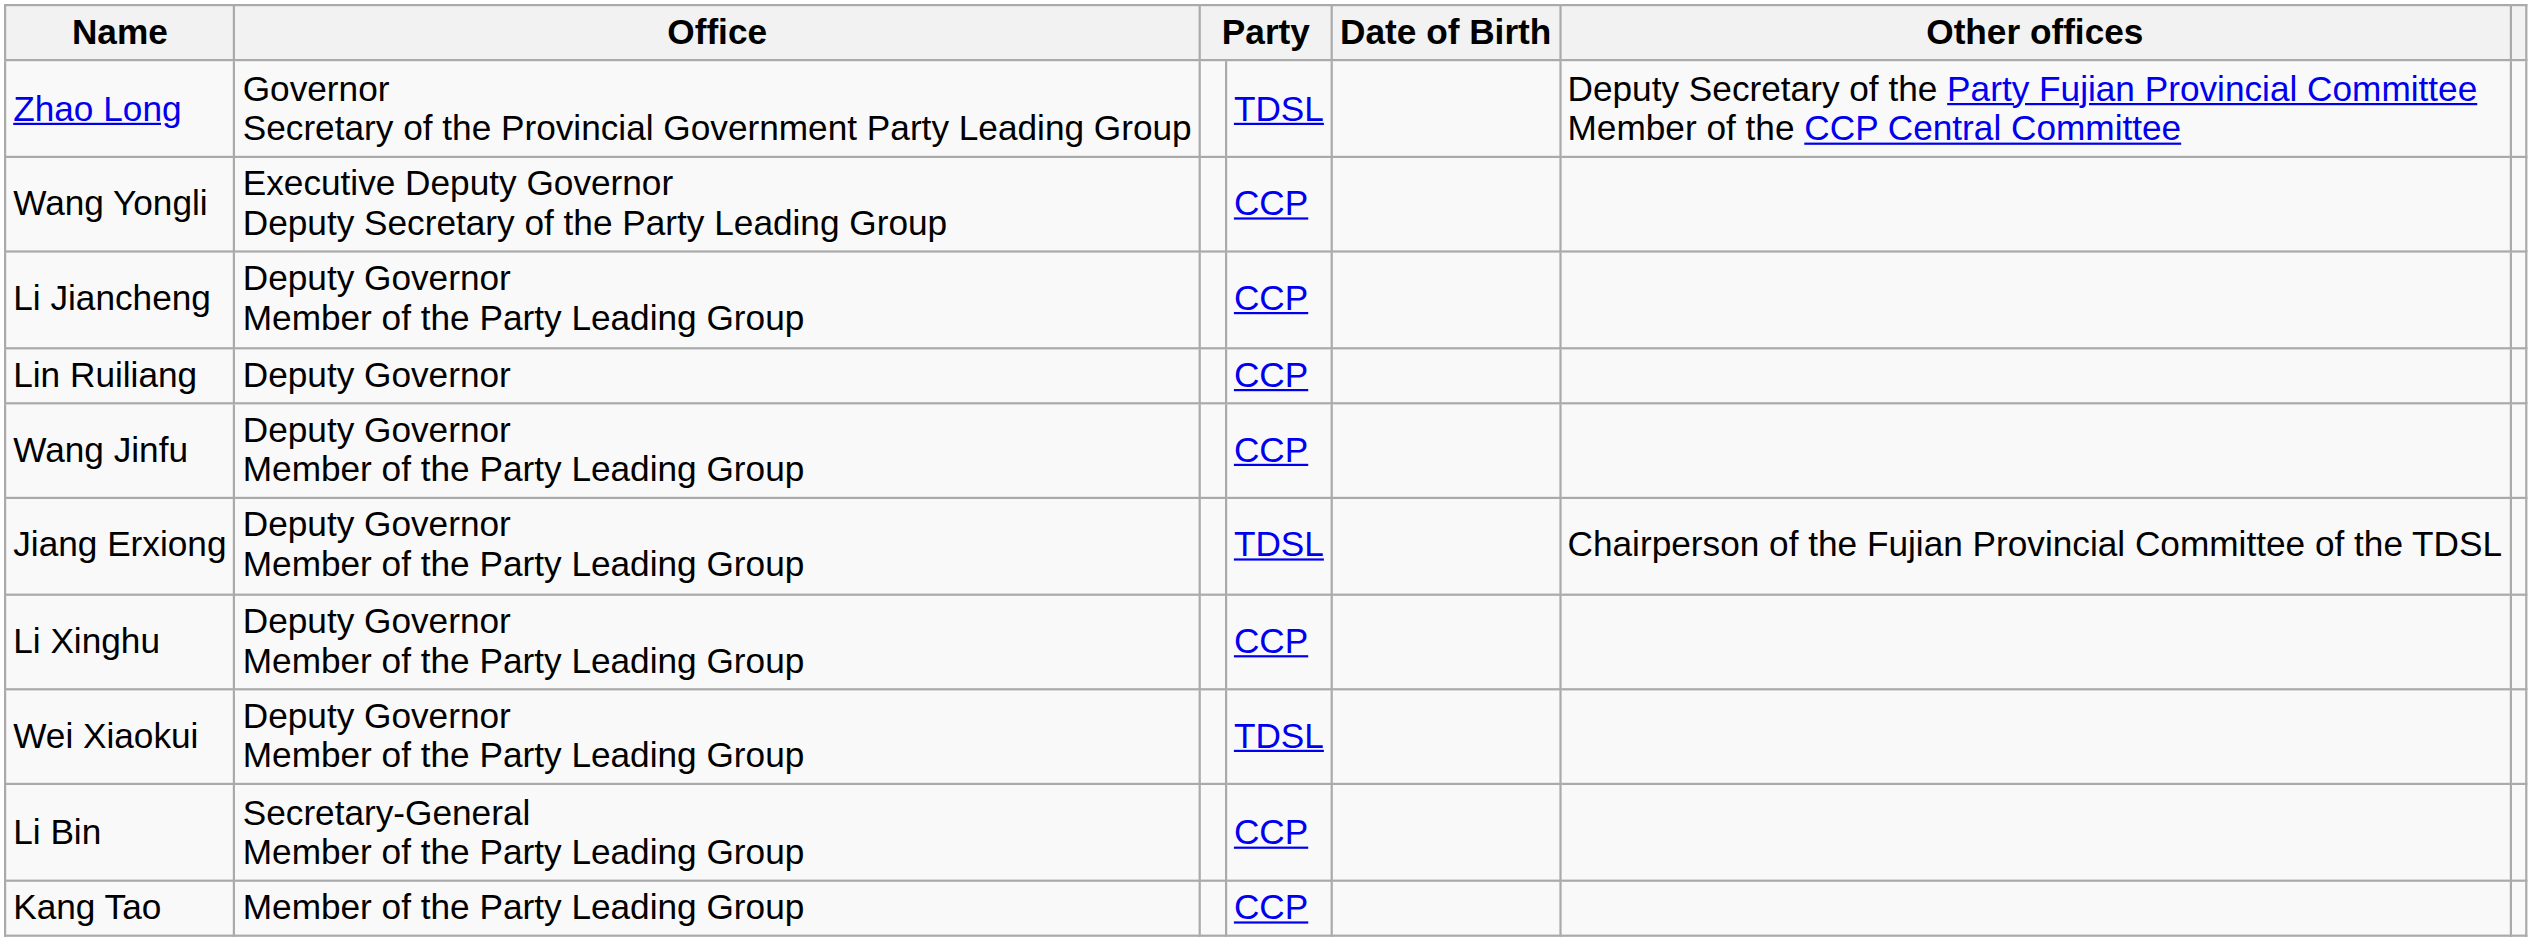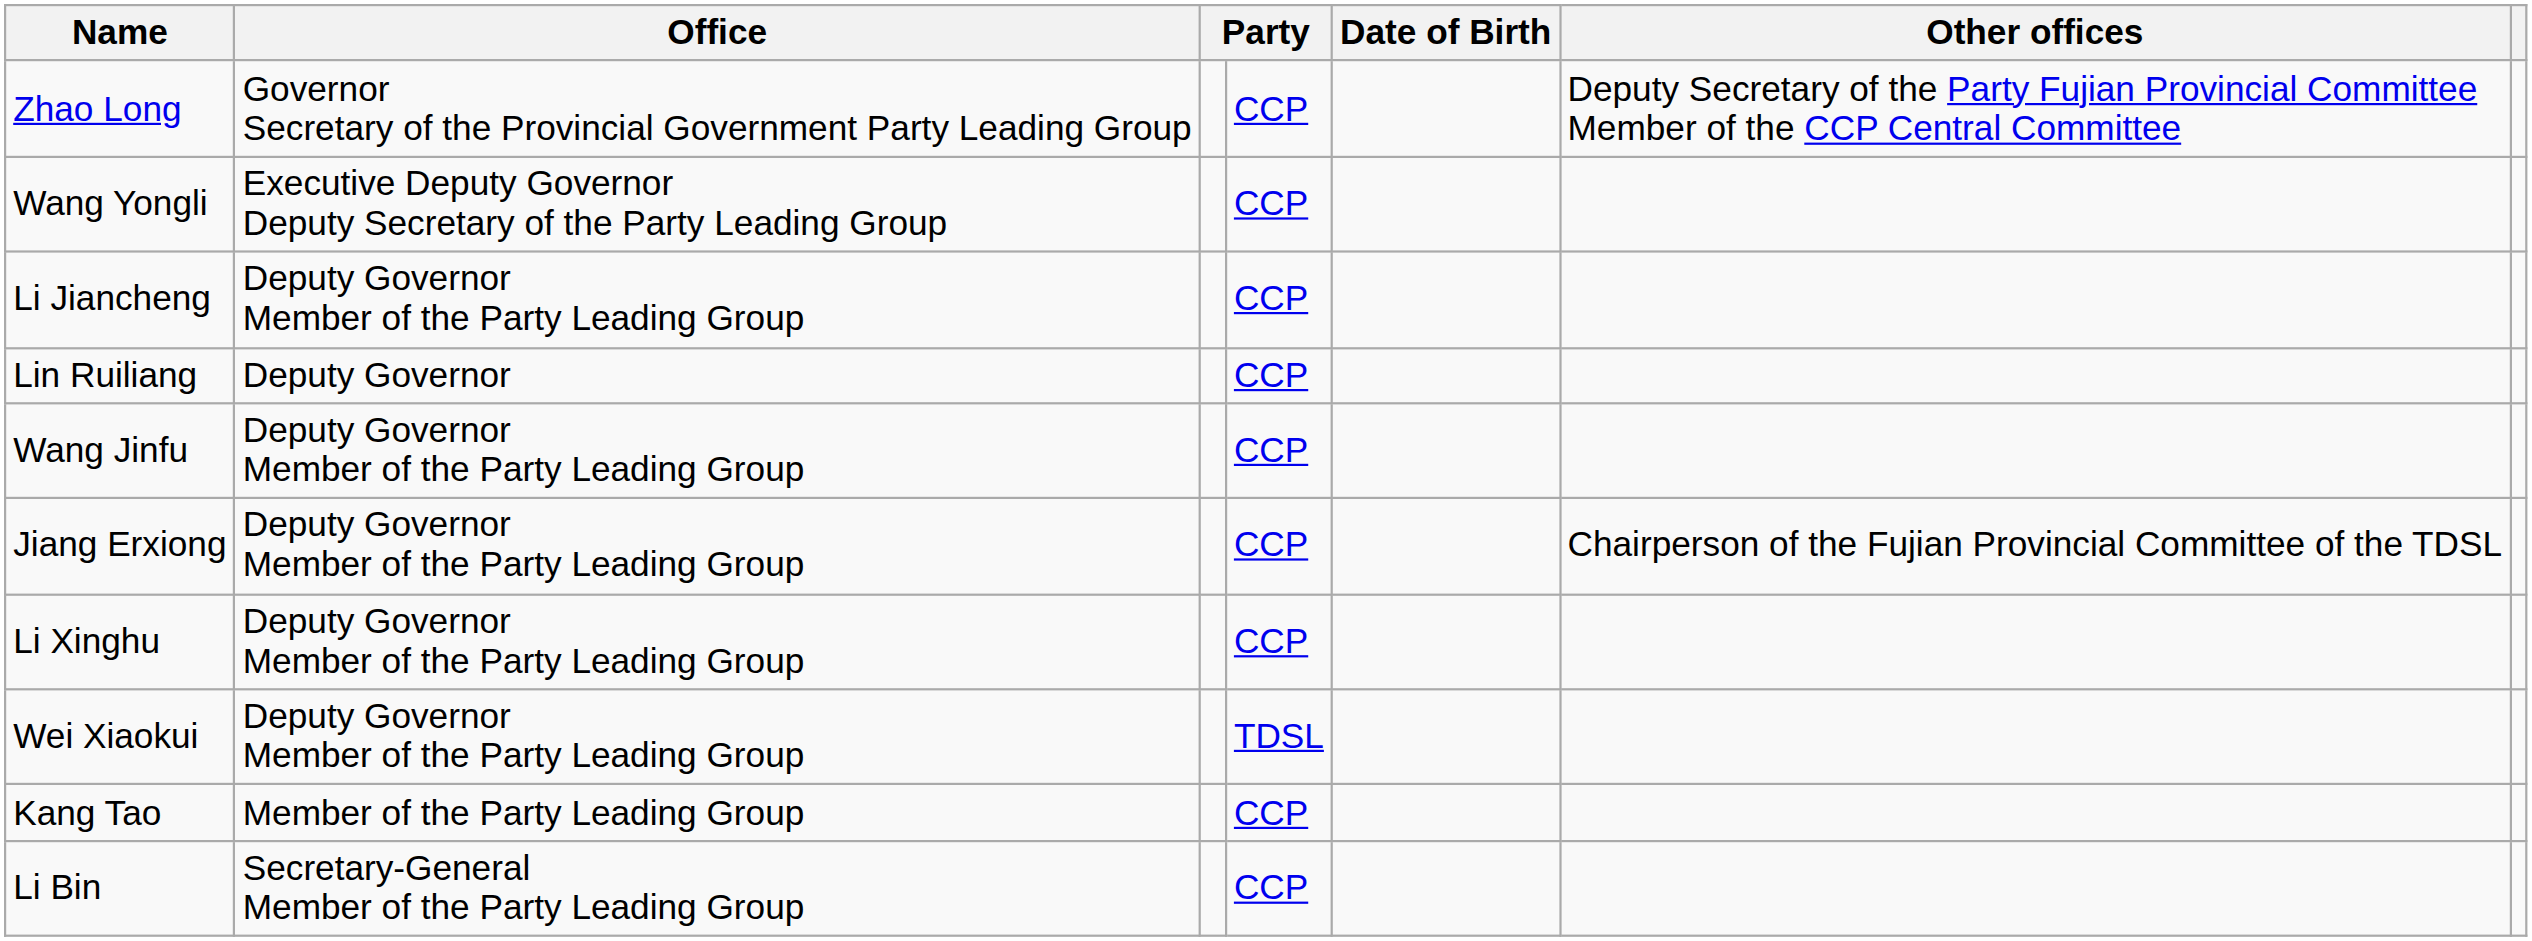(1279, 108) TDSL -> (1271, 108) CCP
(1279, 545) TDSL -> (1271, 545) CCP
rows swapped: (87, 907) <-> (57, 831)
